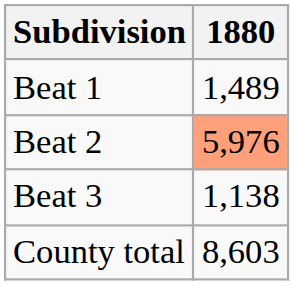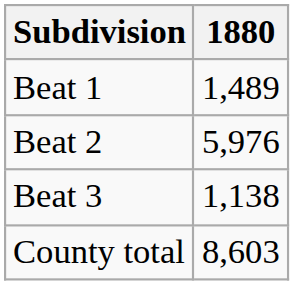(241, 141) lightsalmon background -> (241, 141) no background
